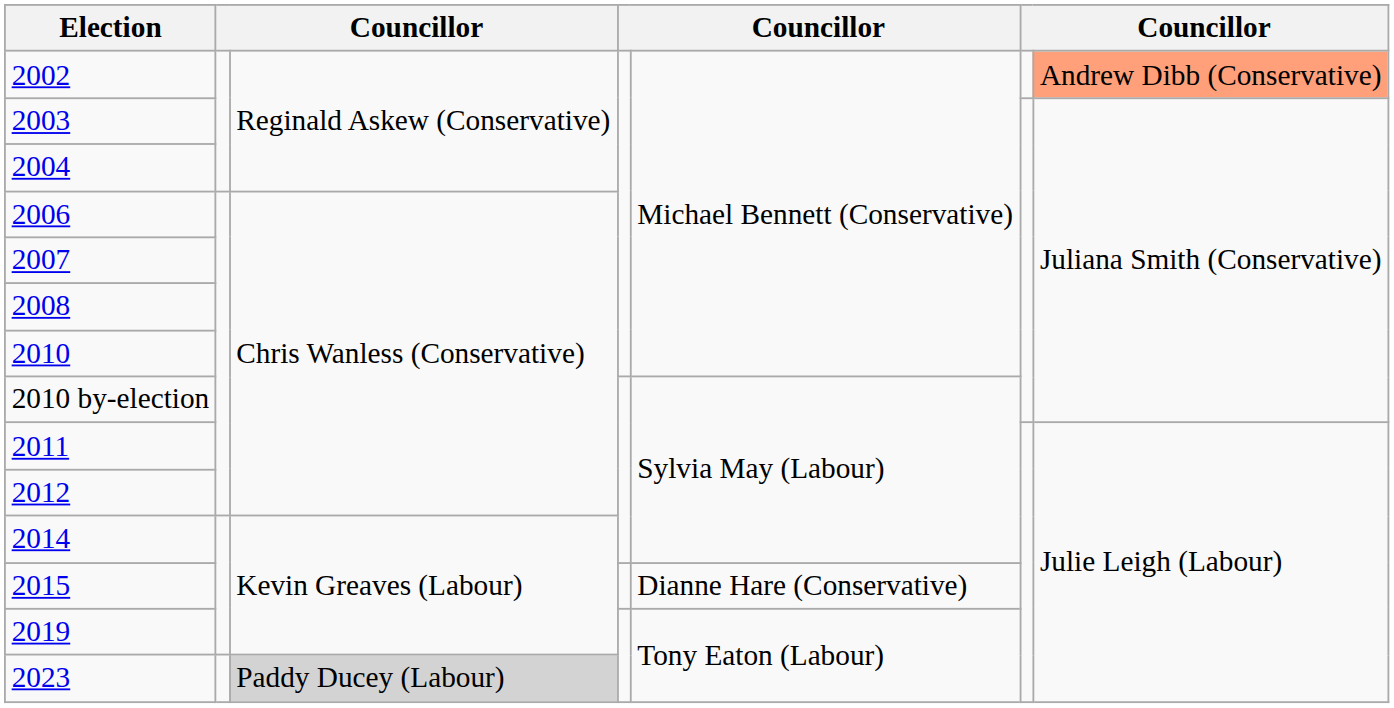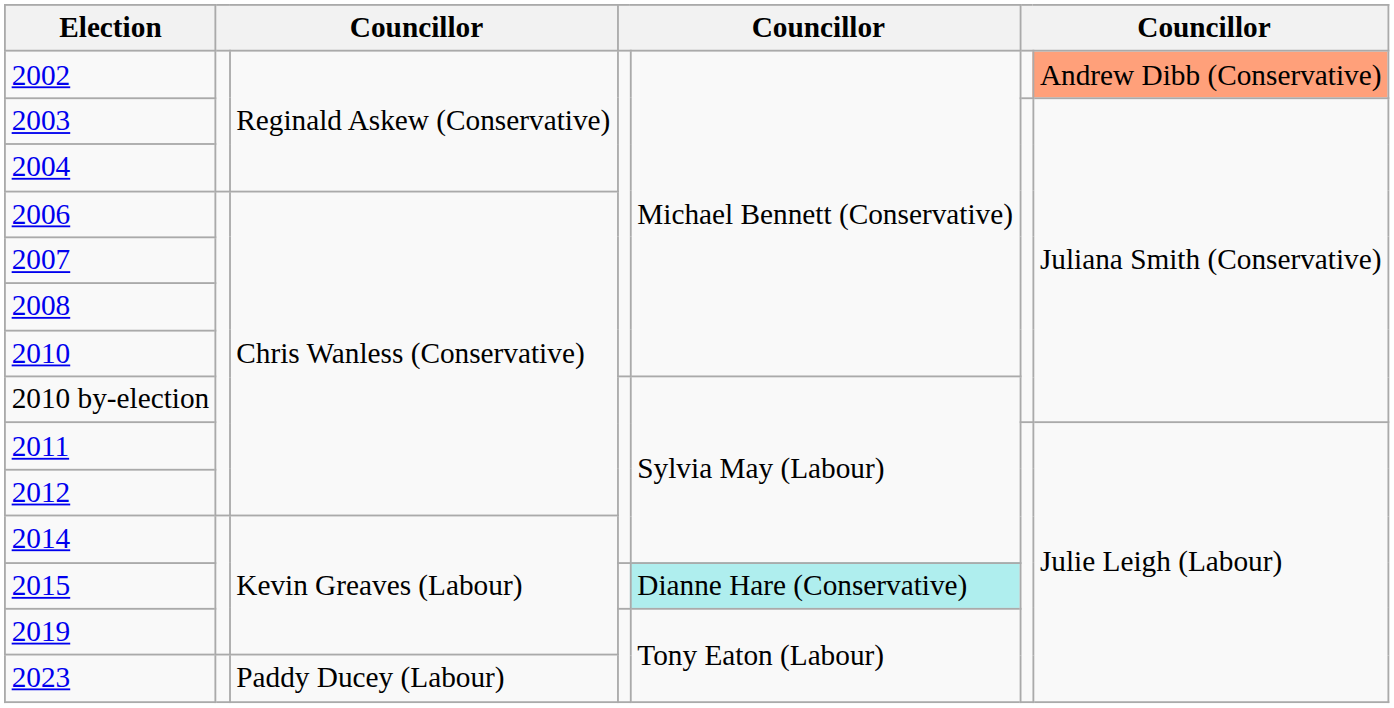(802, 584) no background -> (802, 584) paleturquoise background
(370, 677) lightgrey background -> (370, 677) no background
